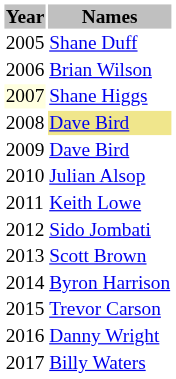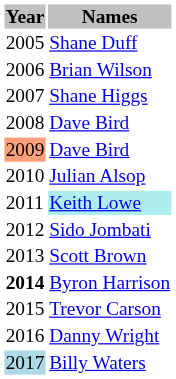(25, 96) lightyellow background -> (25, 96) no background
(89, 122) khaki background -> (89, 122) no background
(25, 149) no background -> (25, 149) lightsalmon background
(95, 202) no background -> (95, 202) paleturquoise background
(25, 282) normal -> (25, 282) bold
(25, 362) no background -> (25, 362) lightblue background
